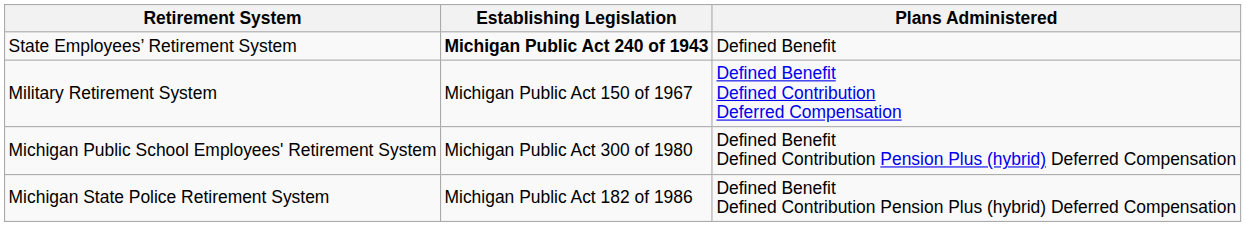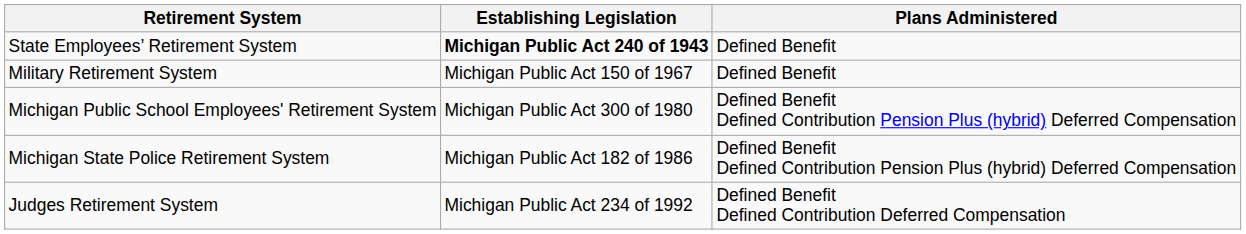(809, 93) Defined Benefit Defined Contribution Deferred Compensation -> (776, 73) Defined Benefit
+ row: (113, 205)
